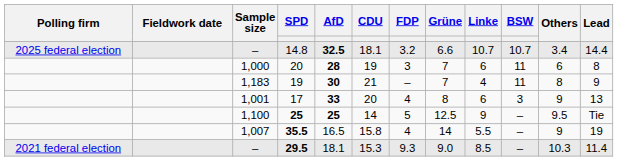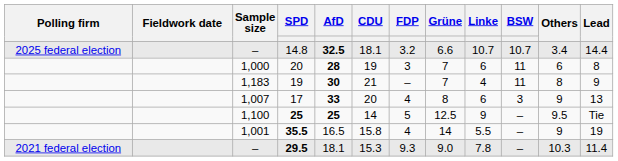(255, 99) 1,001 -> (255, 99) 1,007
(255, 132) 1,007 -> (255, 132) 1,001
(483, 148) 8.5 -> (483, 148) 7.8
